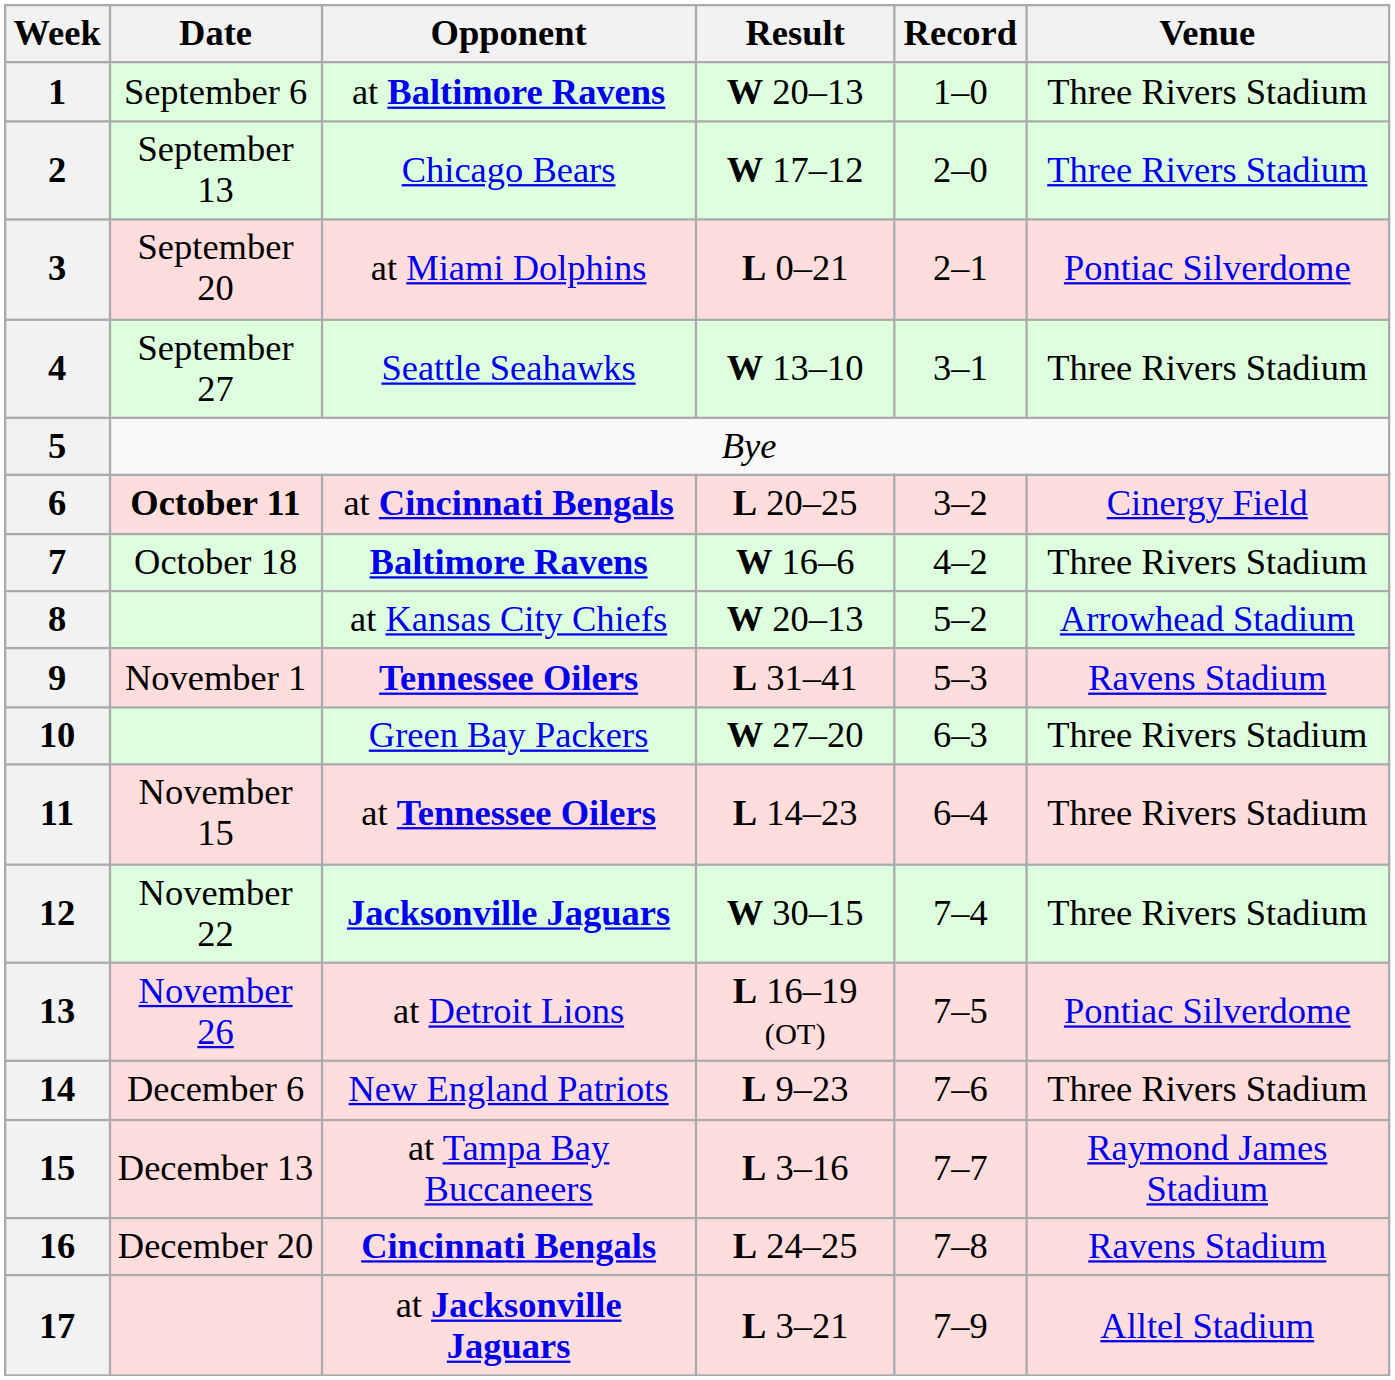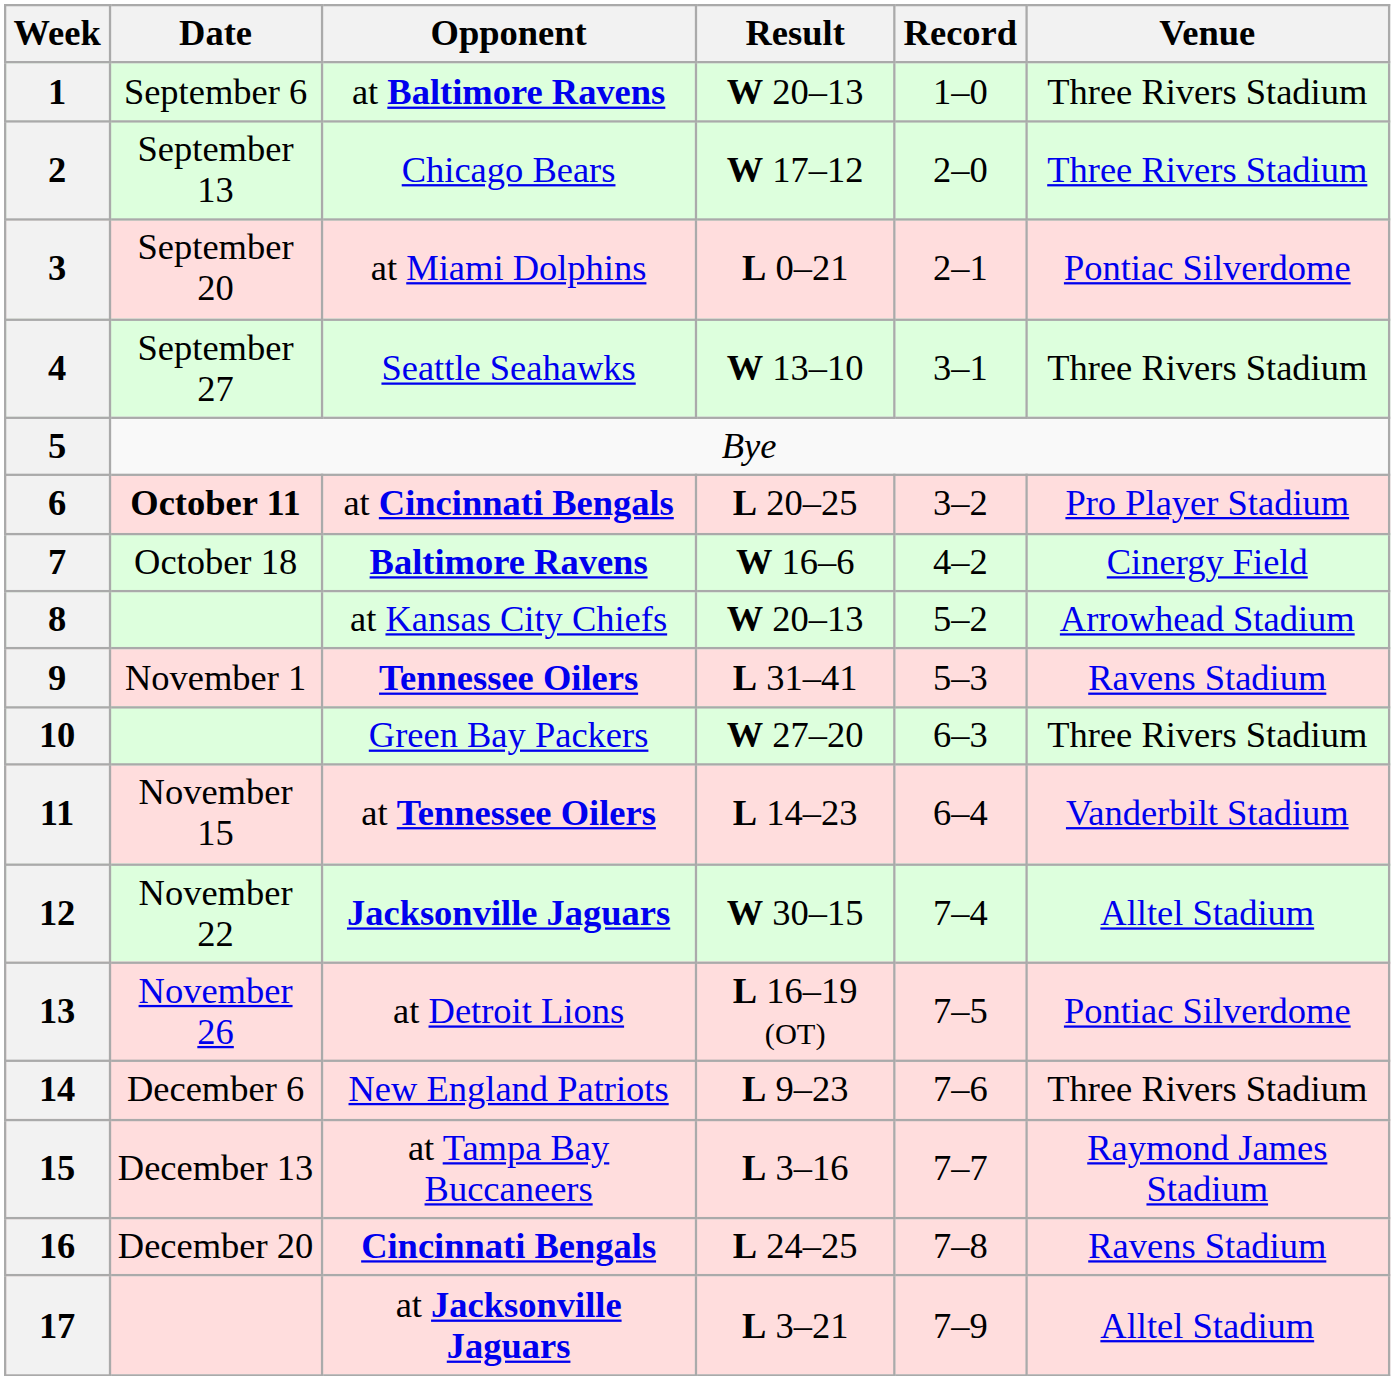(1207, 503) Cinergy Field -> (1207, 503) Pro Player Stadium
(1207, 561) Three Rivers Stadium -> (1207, 561) Cinergy Field
(1207, 813) Three Rivers Stadium -> (1207, 813) Vanderbilt Stadium
(1207, 912) Three Rivers Stadium -> (1207, 912) Alltel Stadium
